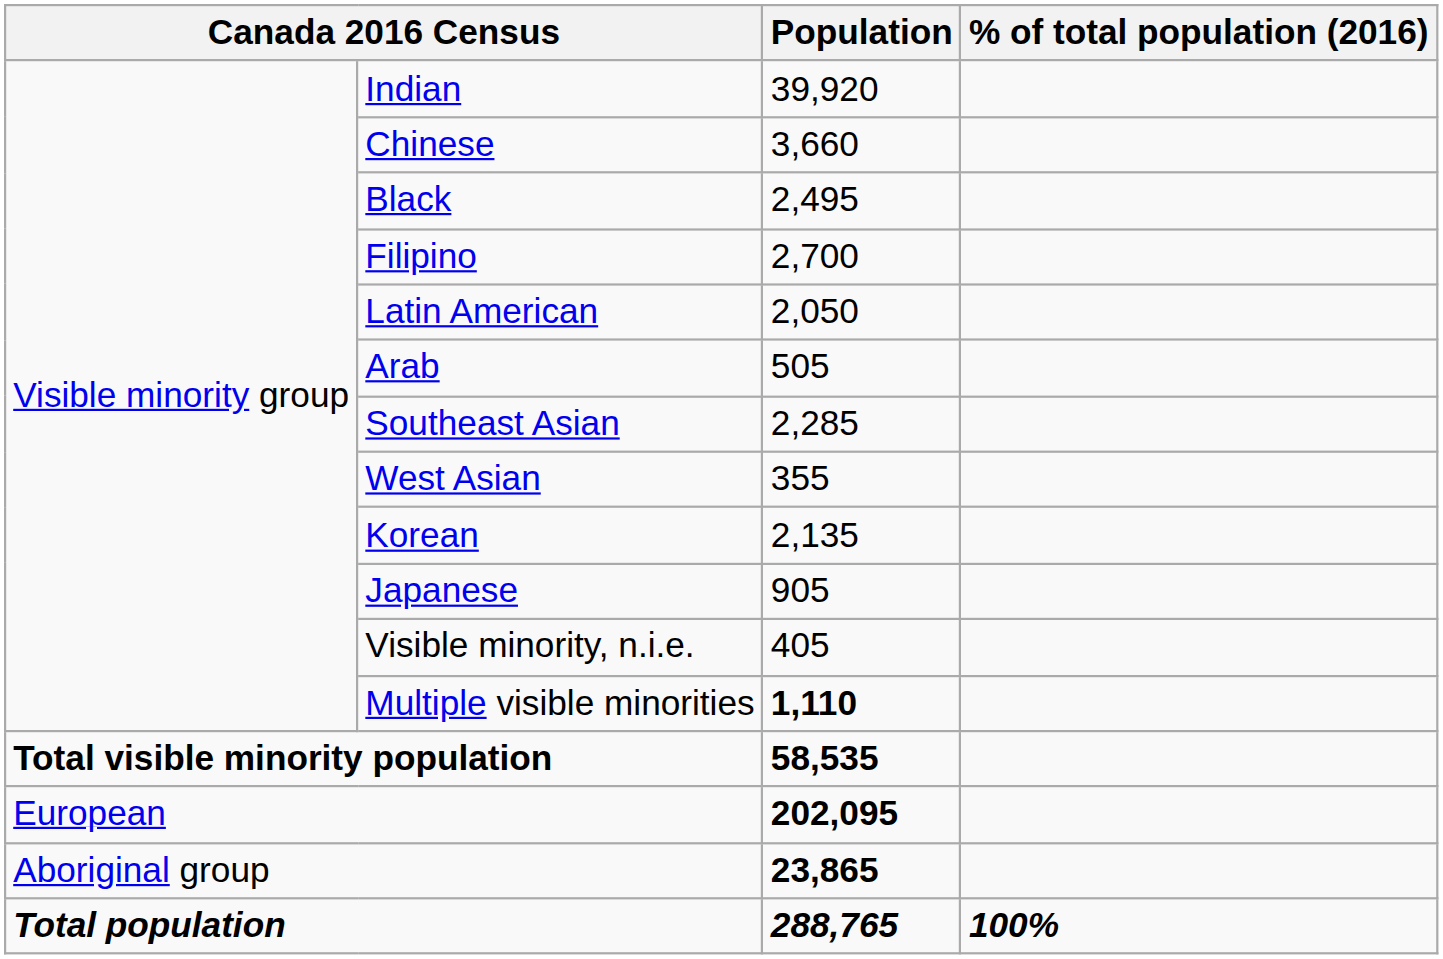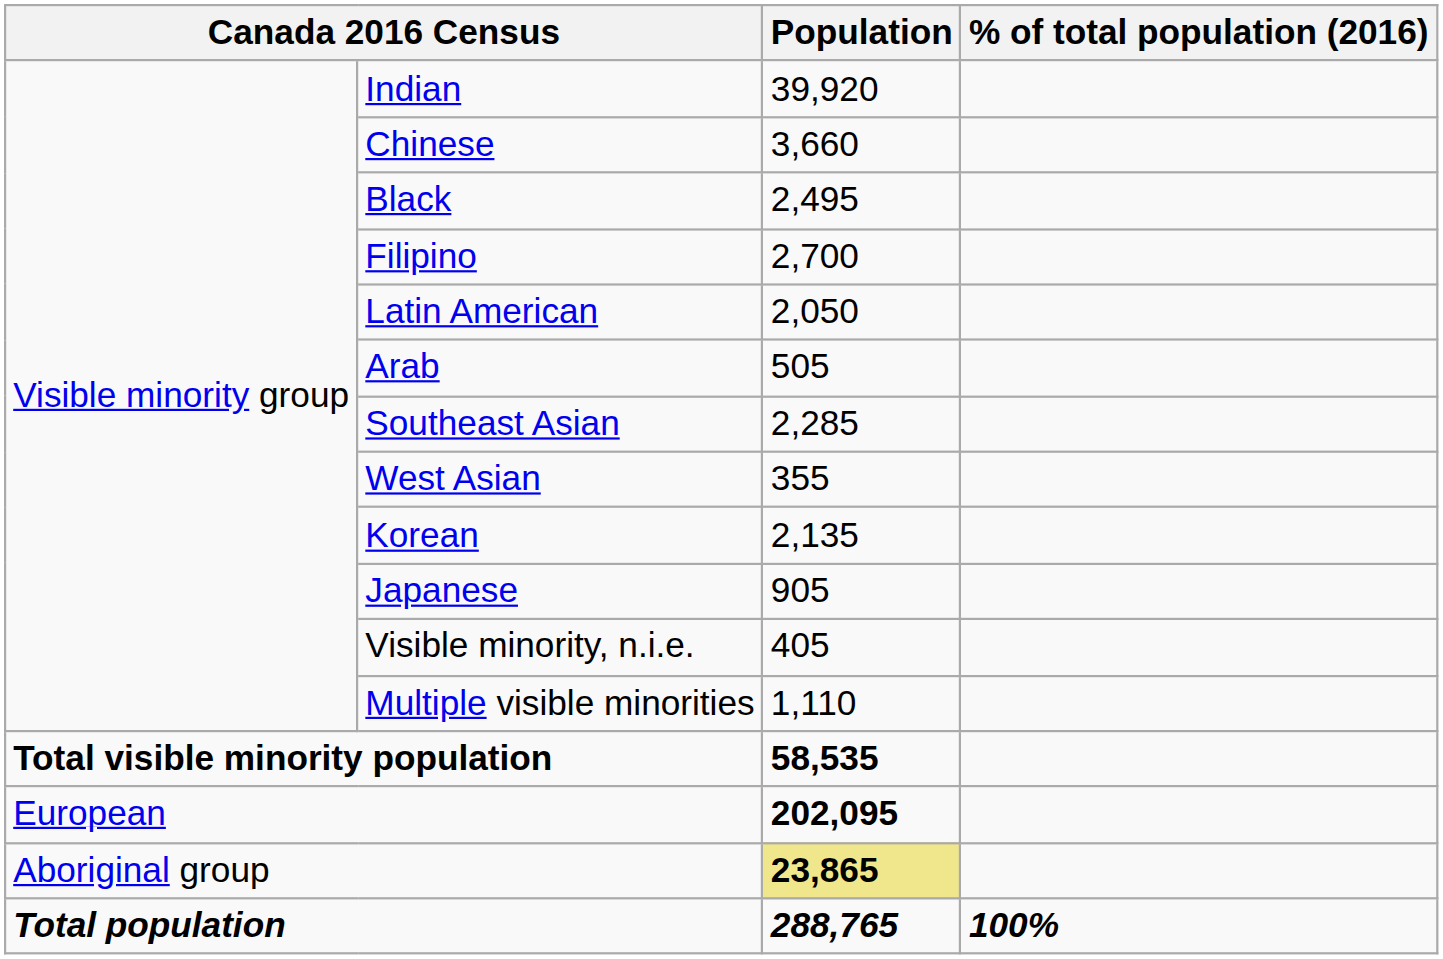(814, 702) bold -> (814, 702) normal
(825, 869) no background -> (825, 869) khaki background
